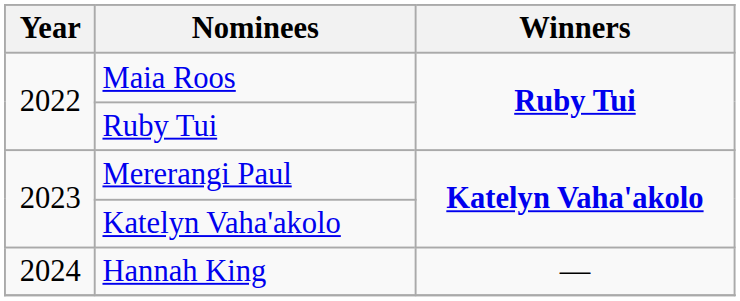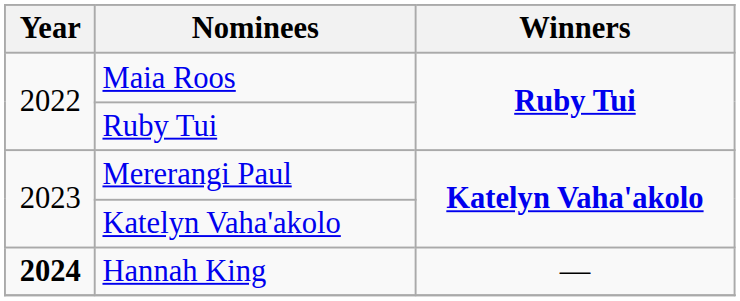(50, 271) normal -> (50, 271) bold
